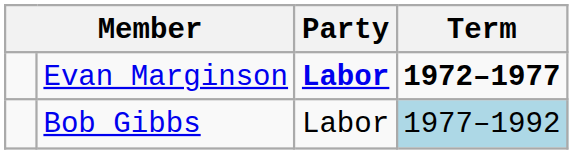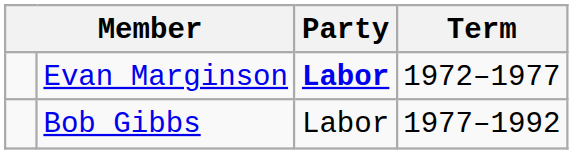(482, 76) bold -> (482, 76) normal
(482, 124) lightblue background -> (482, 124) no background
